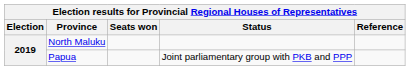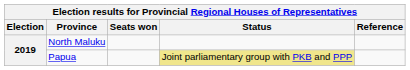(257, 57) no background -> (257, 57) khaki background
